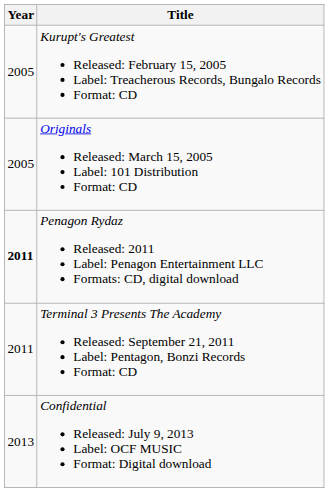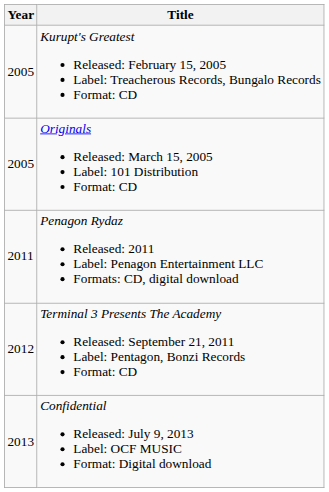(20, 256) bold -> (21, 256) normal
(21, 349) 2011 -> (21, 349) 2012
